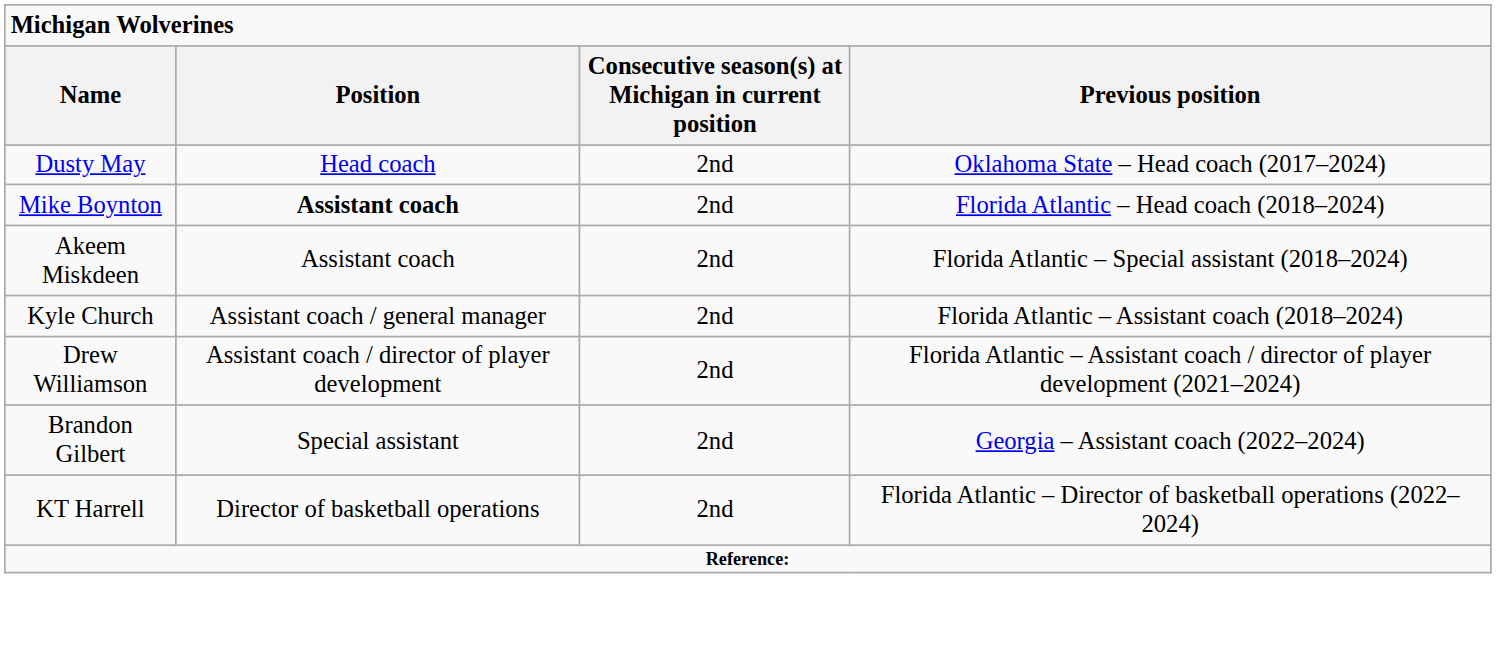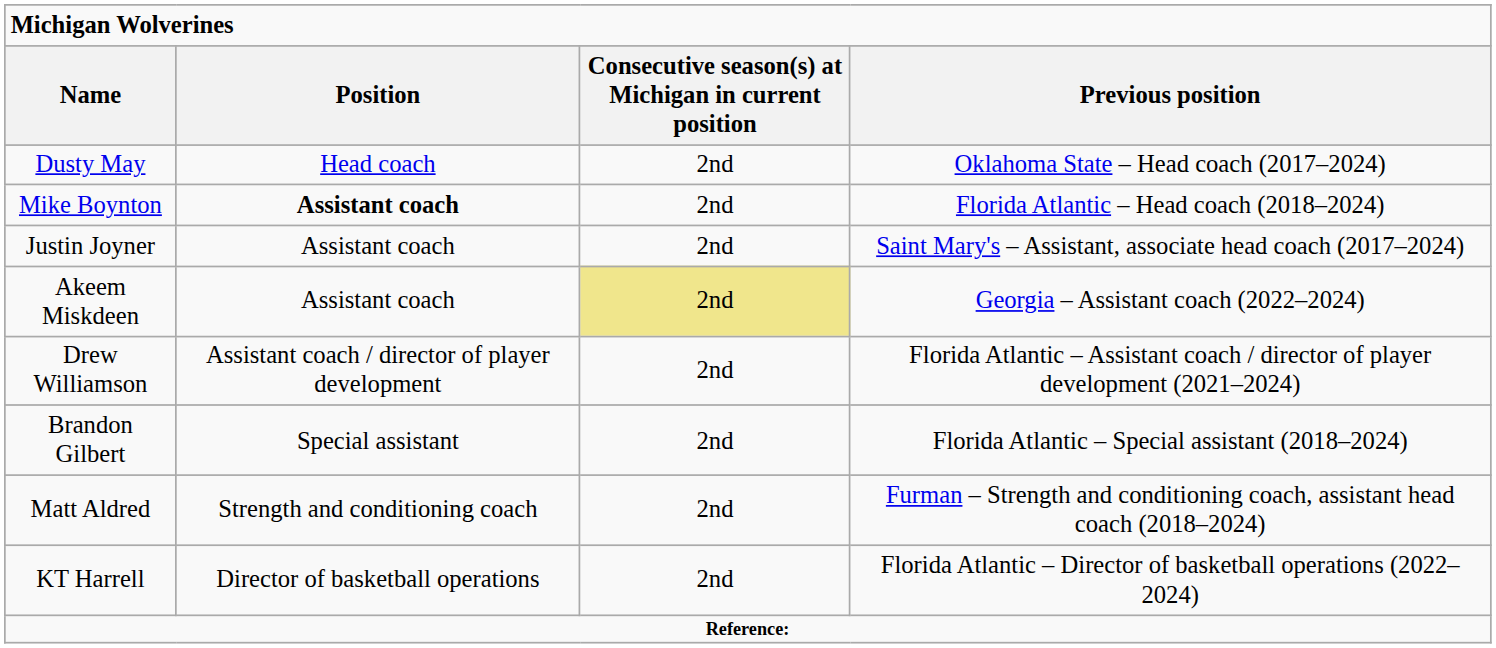+ row: (90, 245)
(715, 260) no background -> (715, 300) khaki background
(1170, 260) Florida Atlantic – Special assistant (2018–2024) -> (1170, 300) Georgia – Assistant coach (2022–2024)
- row: (90, 315)
(1170, 440) Georgia – Assistant coach (2022–2024) -> (1170, 440) Florida Atlantic – Special assistant (2018–2024)
+ row: (90, 509)
